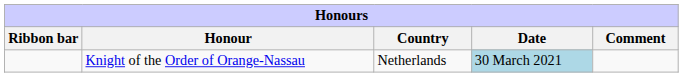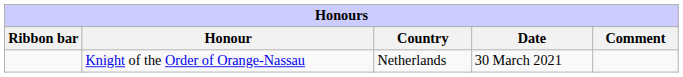(518, 60) lightblue background -> (518, 60) no background
